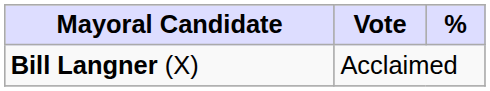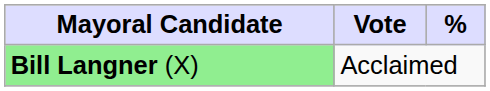(105, 65) no background -> (105, 65) lightgreen background
